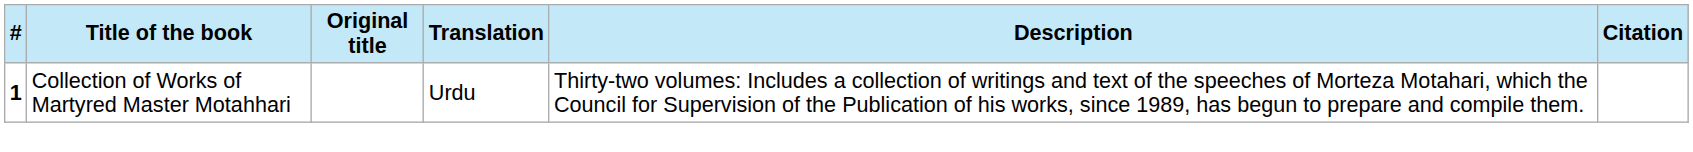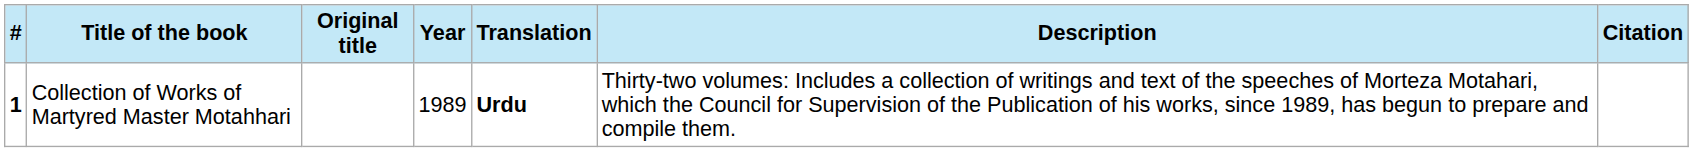+ column: (442, 33)
(452, 92) normal -> (502, 104) bold
